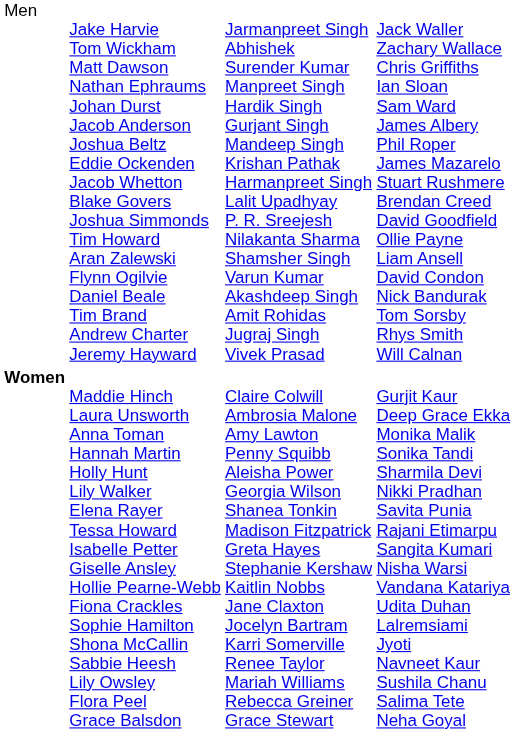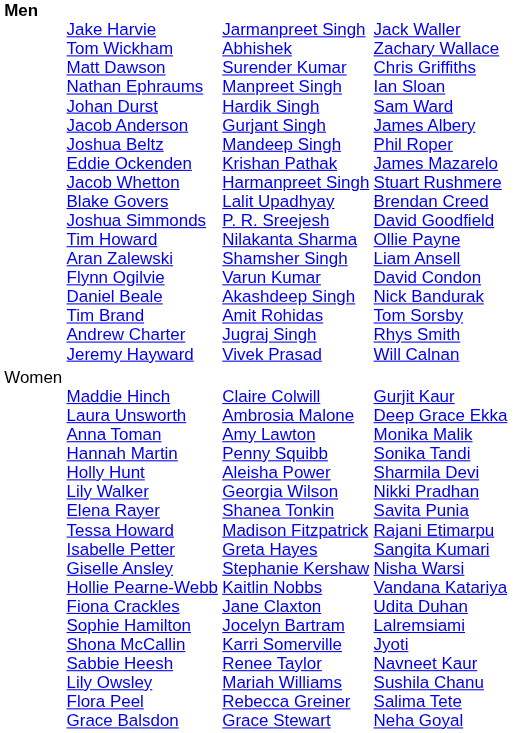(21, 10) normal -> (21, 10) bold
(35, 377) bold -> (33, 377) normal
